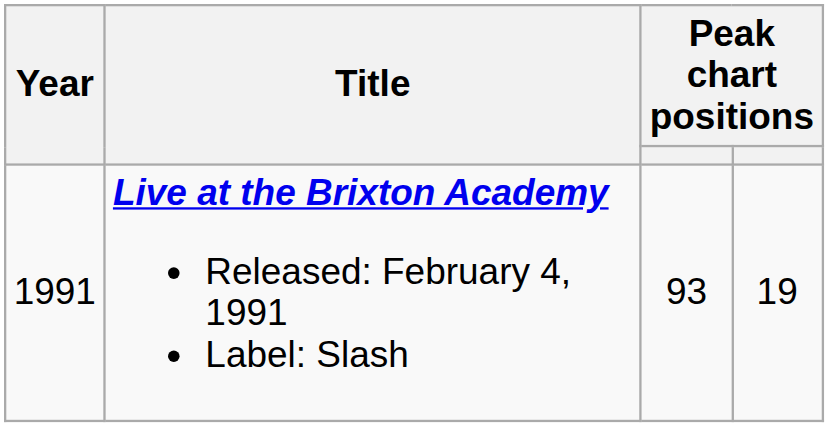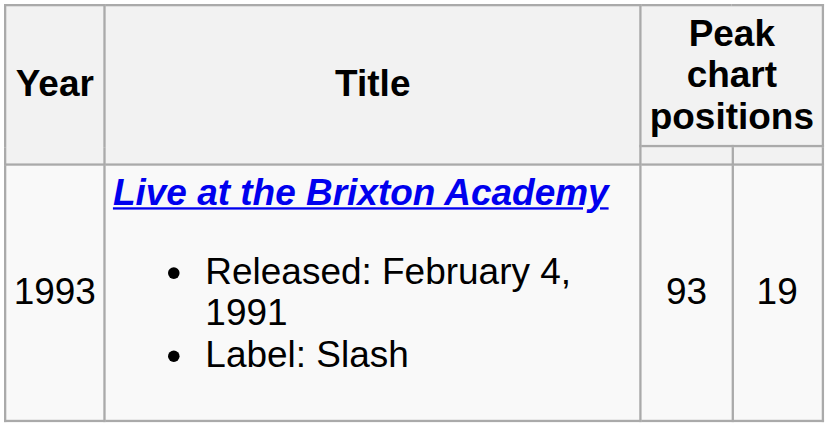(55, 291) 1991 -> (55, 291) 1993
